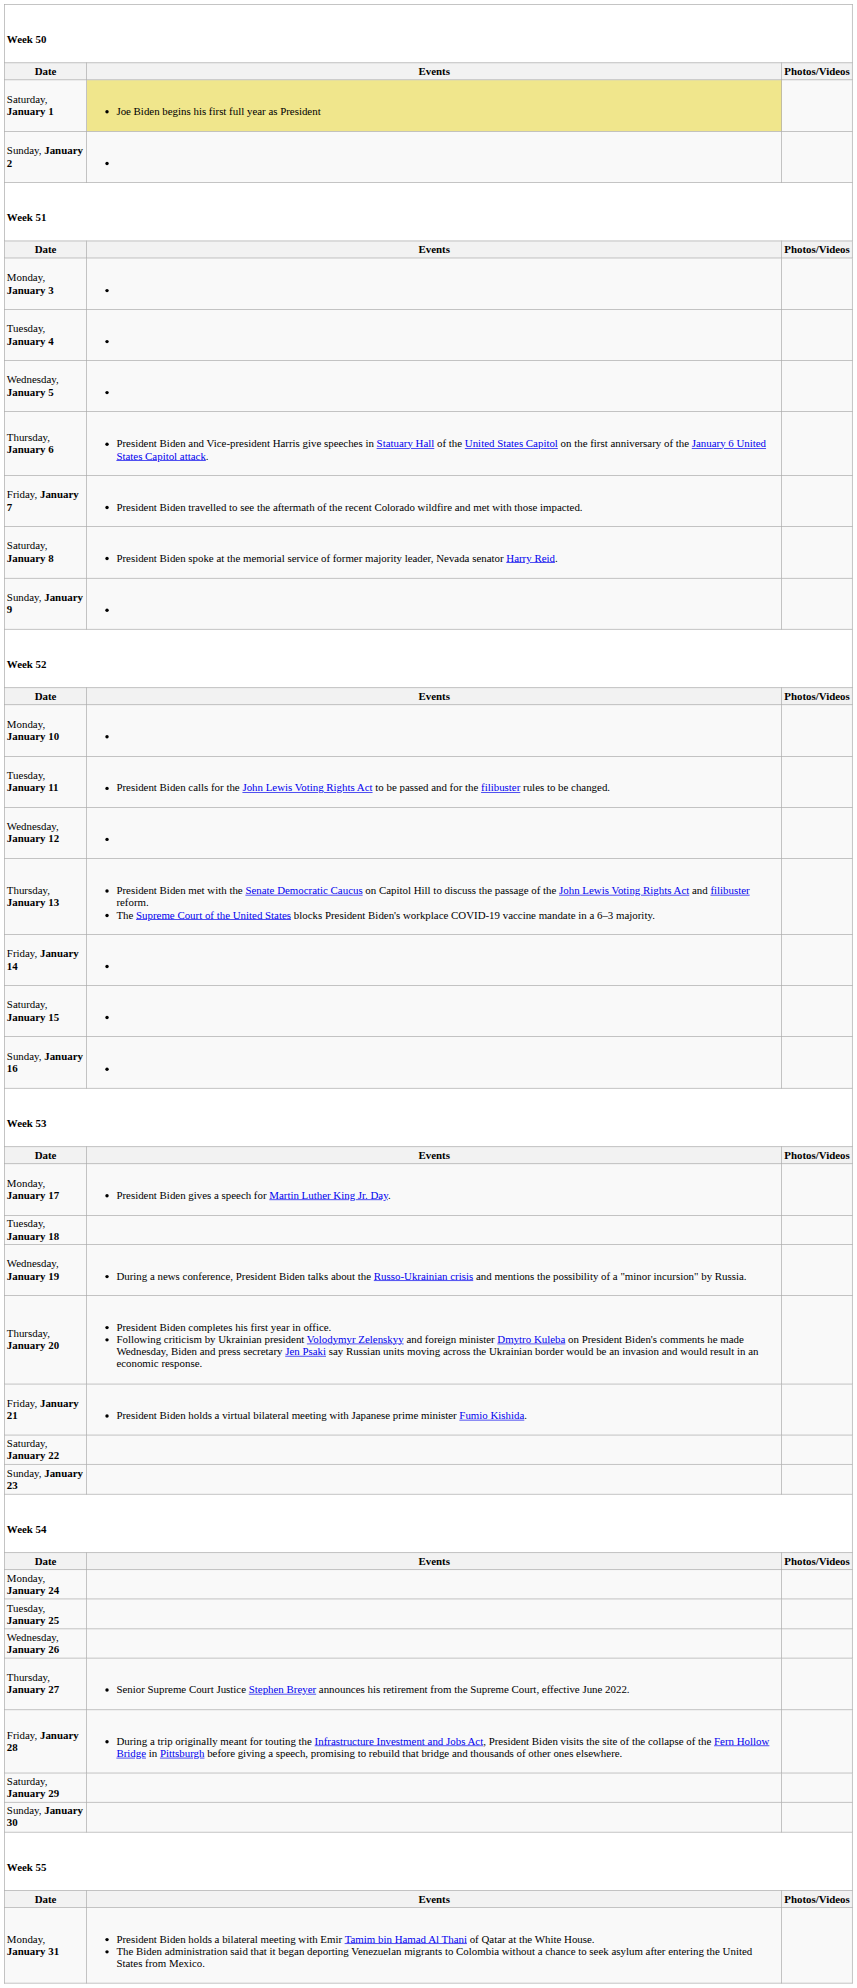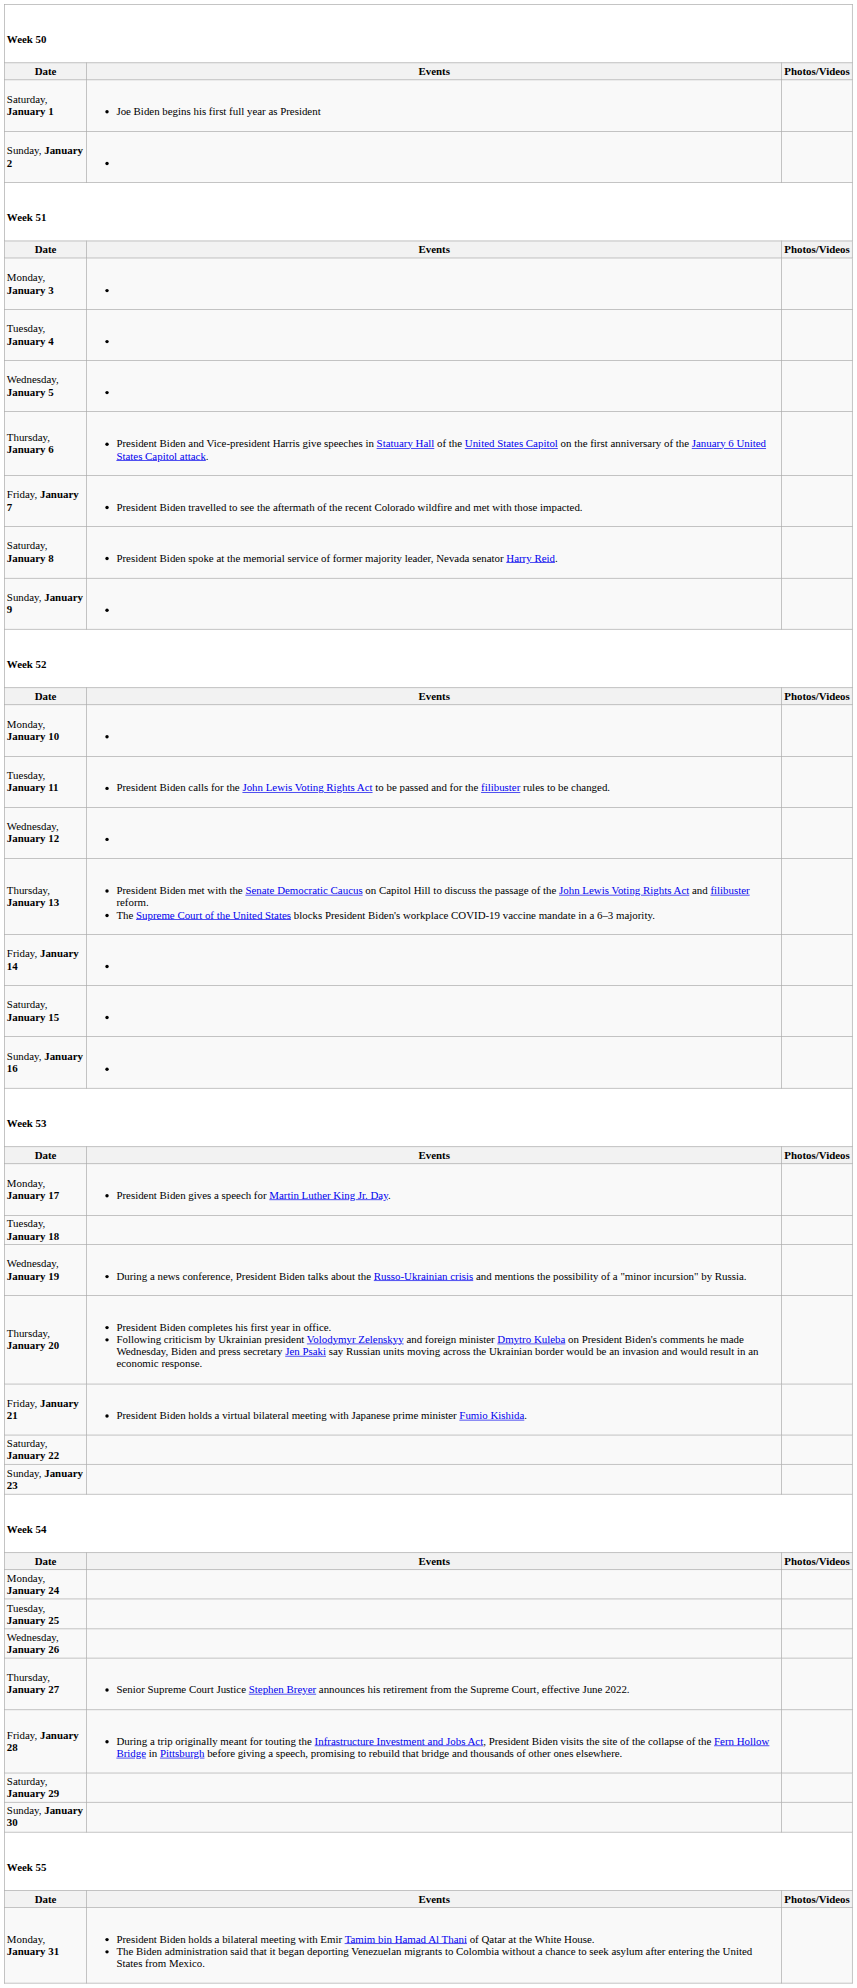(434, 112) khaki background -> (434, 112) no background
